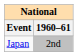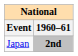(53, 43) normal -> (53, 43) bold
